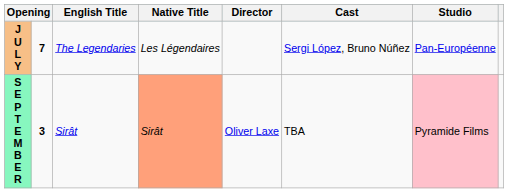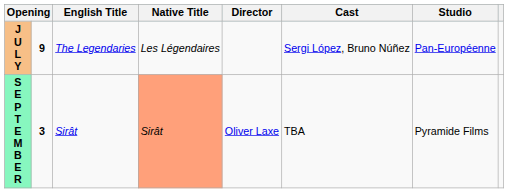(42, 48) 7 -> (42, 48) 9
(452, 131) pink background -> (452, 131) no background
